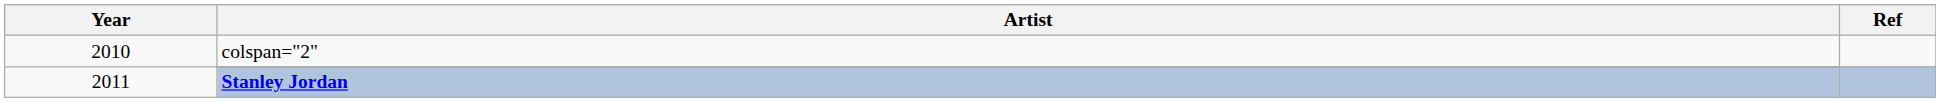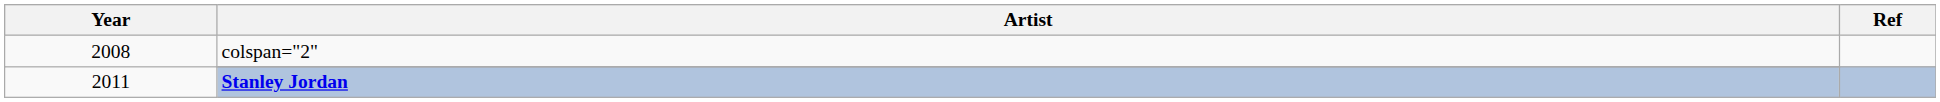(111, 50) 2010 -> (111, 50) 2008
